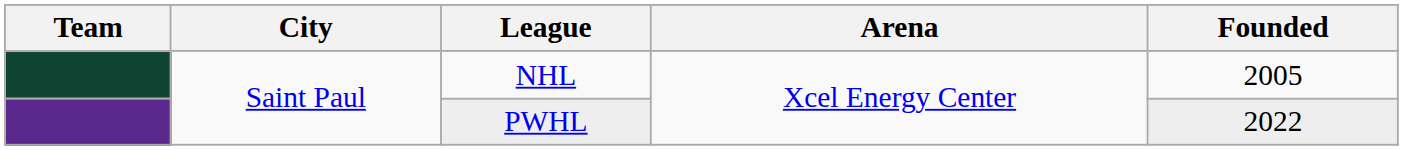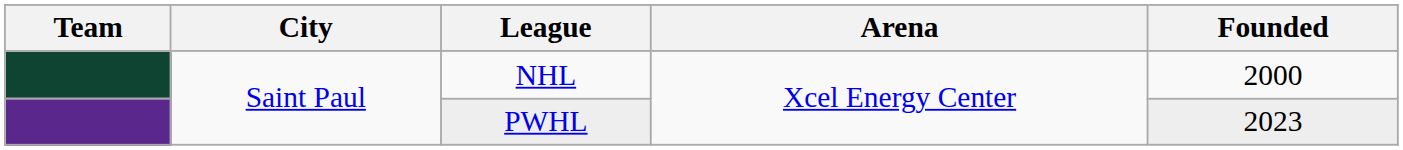(1273, 74) 2005 -> (1273, 74) 2000
(1273, 121) 2022 -> (1273, 121) 2023
